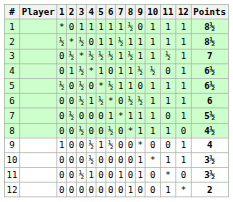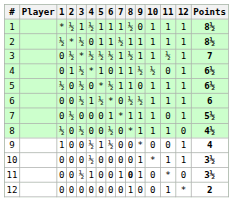(72, 27) 0 -> (72, 27) ½
(91, 27) 1 -> (91, 27) ½
(62, 130) 0 -> (62, 130) ½
(130, 175) normal -> (130, 175) bold
